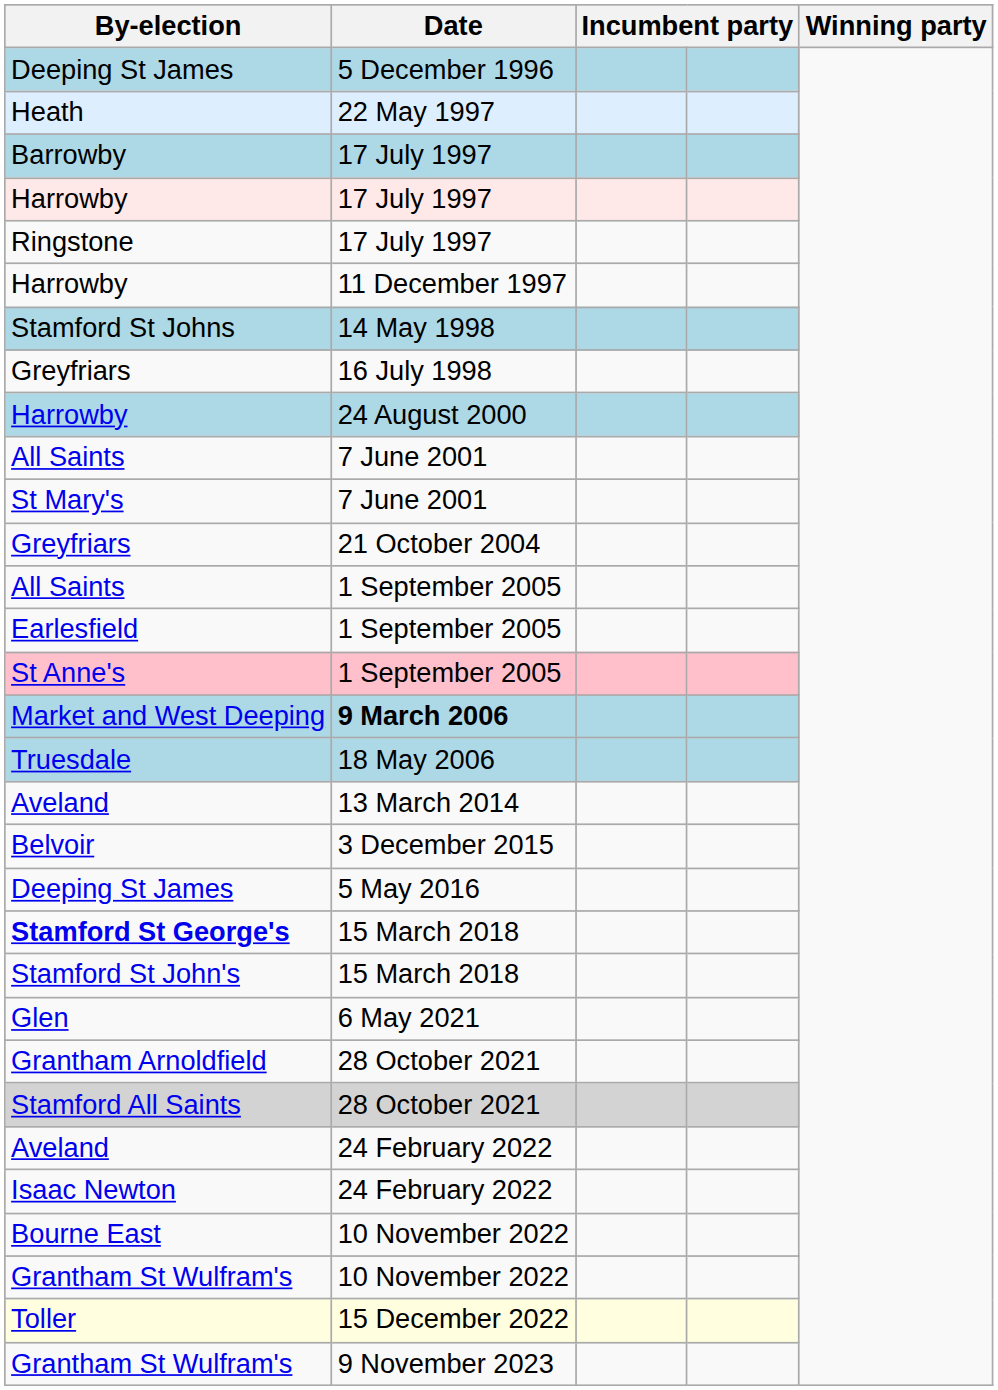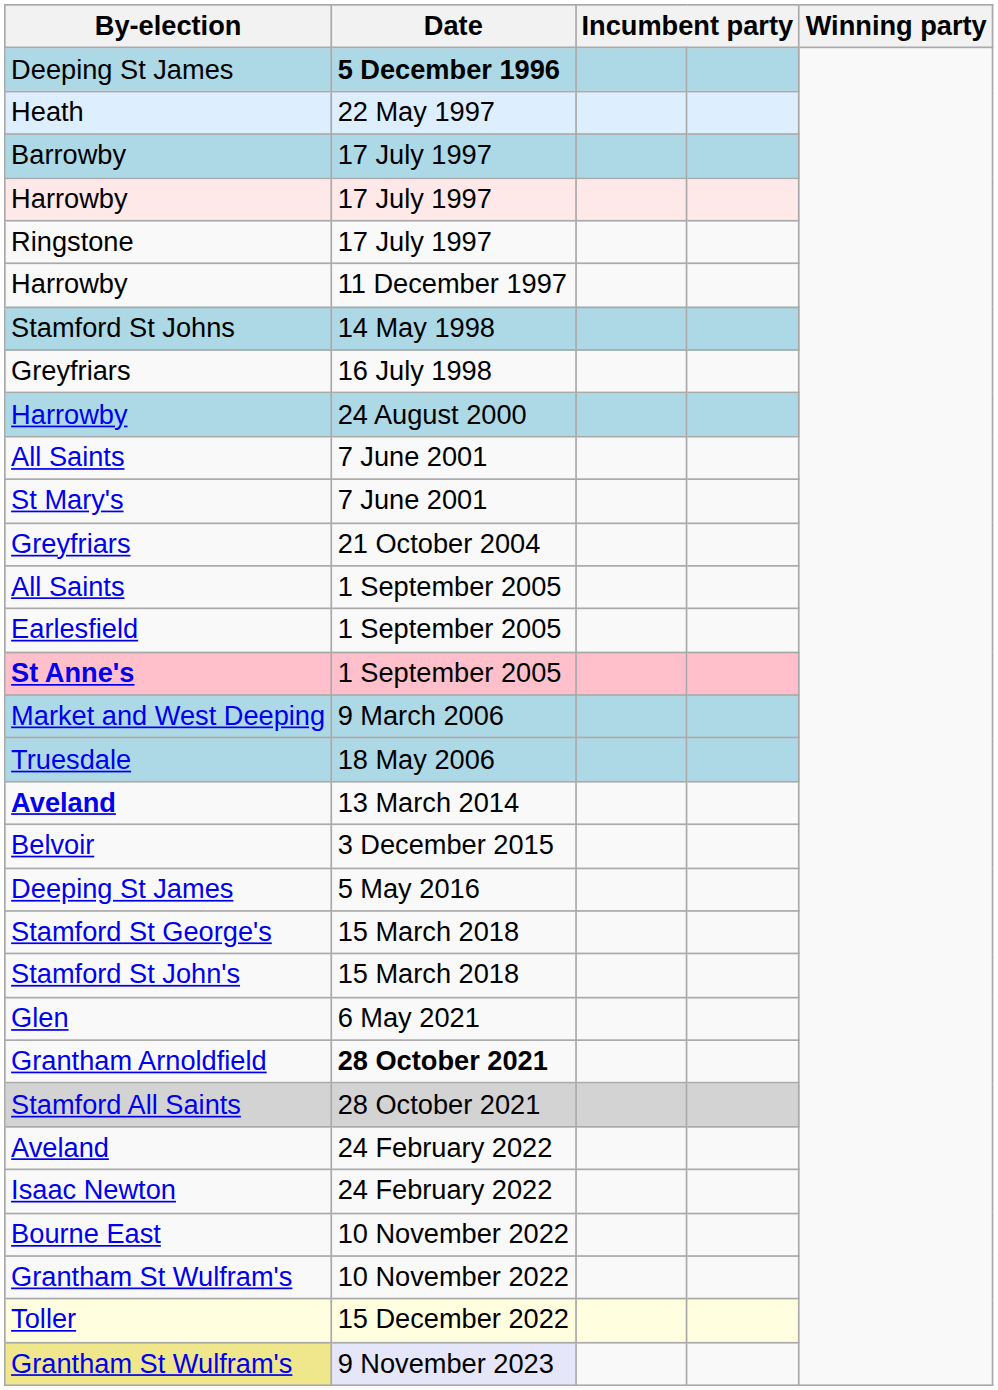(446, 69) normal -> (449, 69) bold
(68, 673) normal -> (73, 673) bold
(423, 716) bold -> (421, 716) normal
(60, 802) normal -> (64, 802) bold
(150, 931) bold -> (141, 931) normal
(439, 1061) normal -> (443, 1061) bold
(152, 1363) no background -> (152, 1363) khaki background
(446, 1363) no background -> (446, 1363) lavender background
